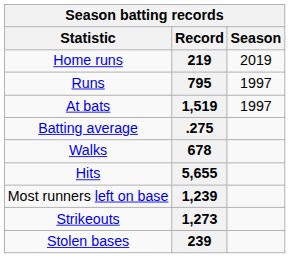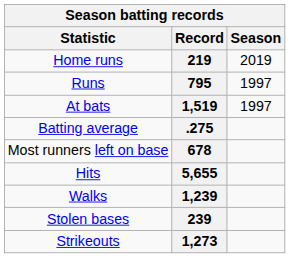(88, 151) Walks -> (88, 151) Most runners left on base
(88, 196) Most runners left on base -> (88, 196) Walks
rows swapped: (200, 219) <-> (200, 241)
